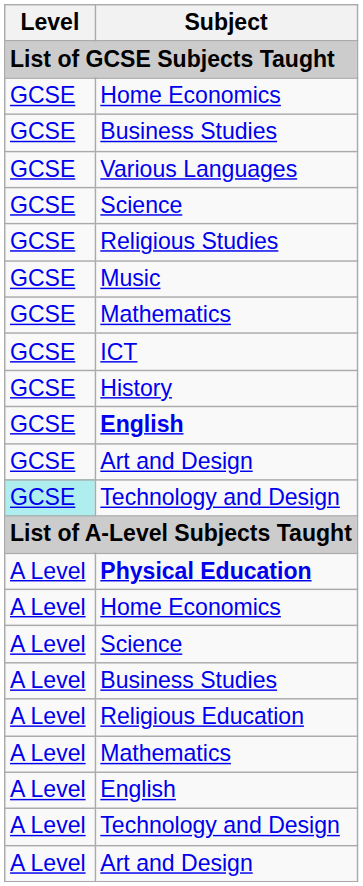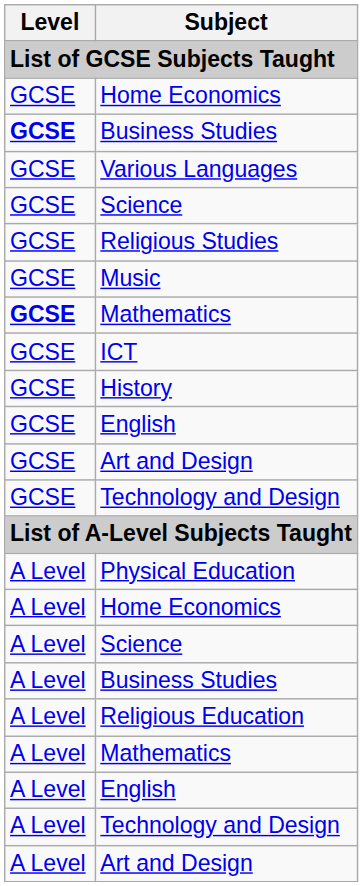(43, 132) normal -> (43, 132) bold
(43, 315) normal -> (43, 315) bold
(142, 424) bold -> (138, 424) normal
(43, 497) paleturquoise background -> (43, 497) no background
(206, 570) bold -> (198, 570) normal
